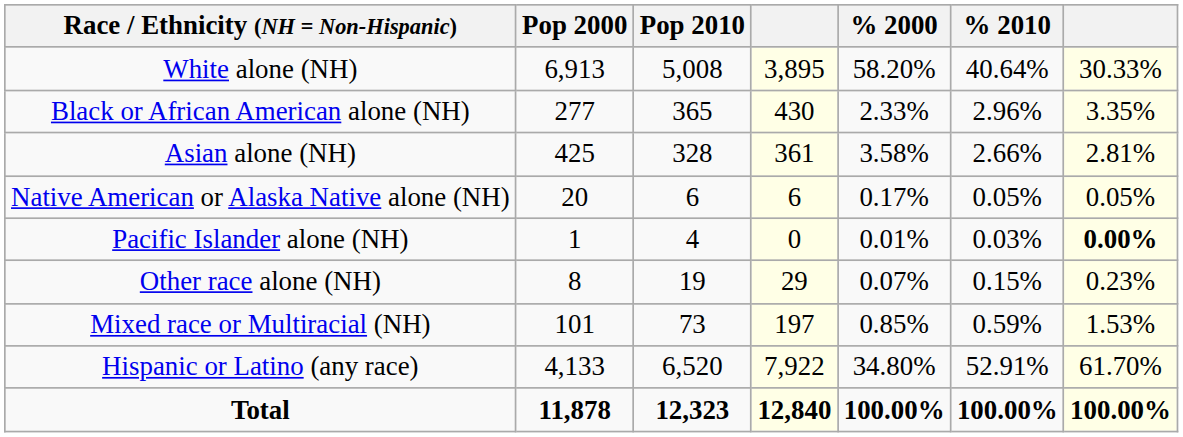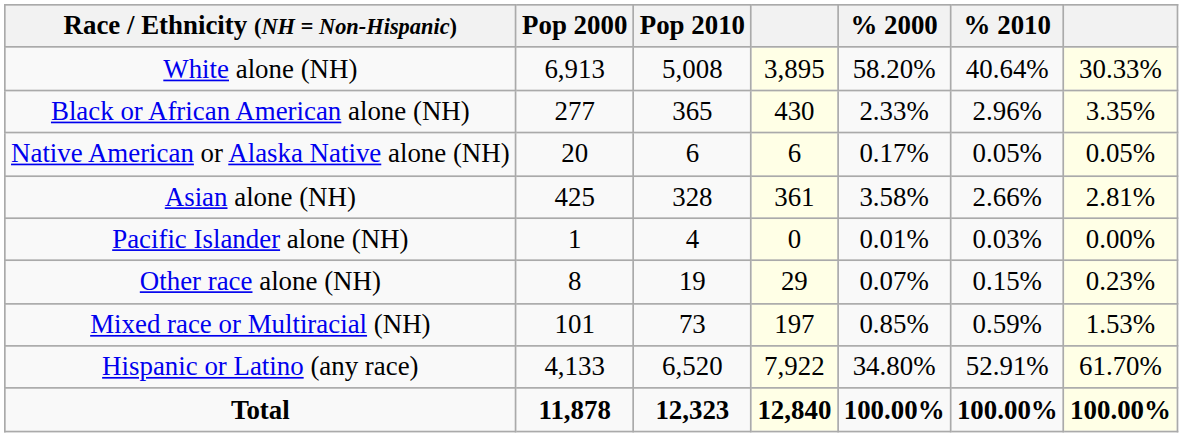rows swapped: (260, 196) <-> (260, 153)
(1120, 238) bold -> (1120, 238) normal
